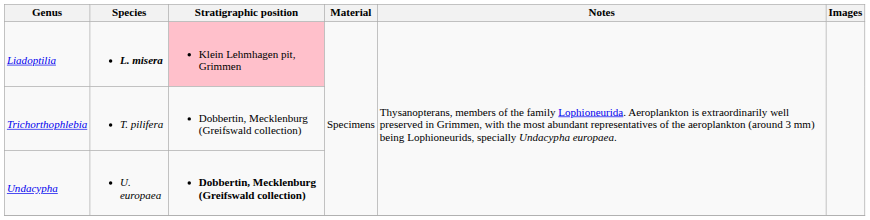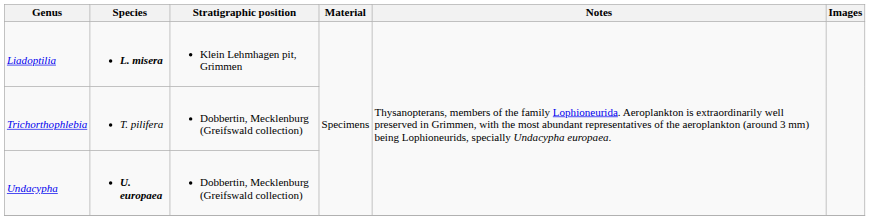(247, 60) pink background -> (244, 60) no background
(129, 189) normal -> (130, 189) bold
(247, 189) bold -> (244, 189) normal
